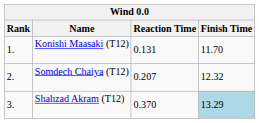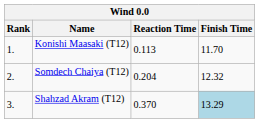(145, 50) 0.131 -> (145, 50) 0.113
(145, 77) 0.207 -> (145, 77) 0.204
